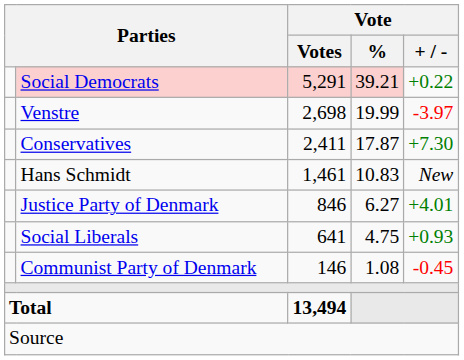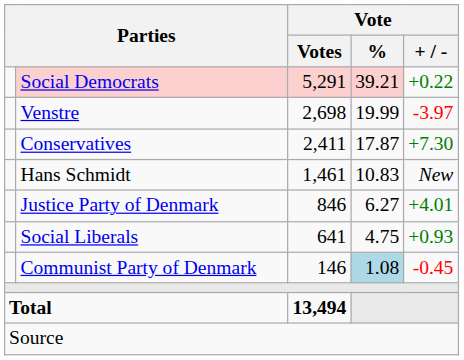(382, 267) no background -> (382, 267) lightblue background
